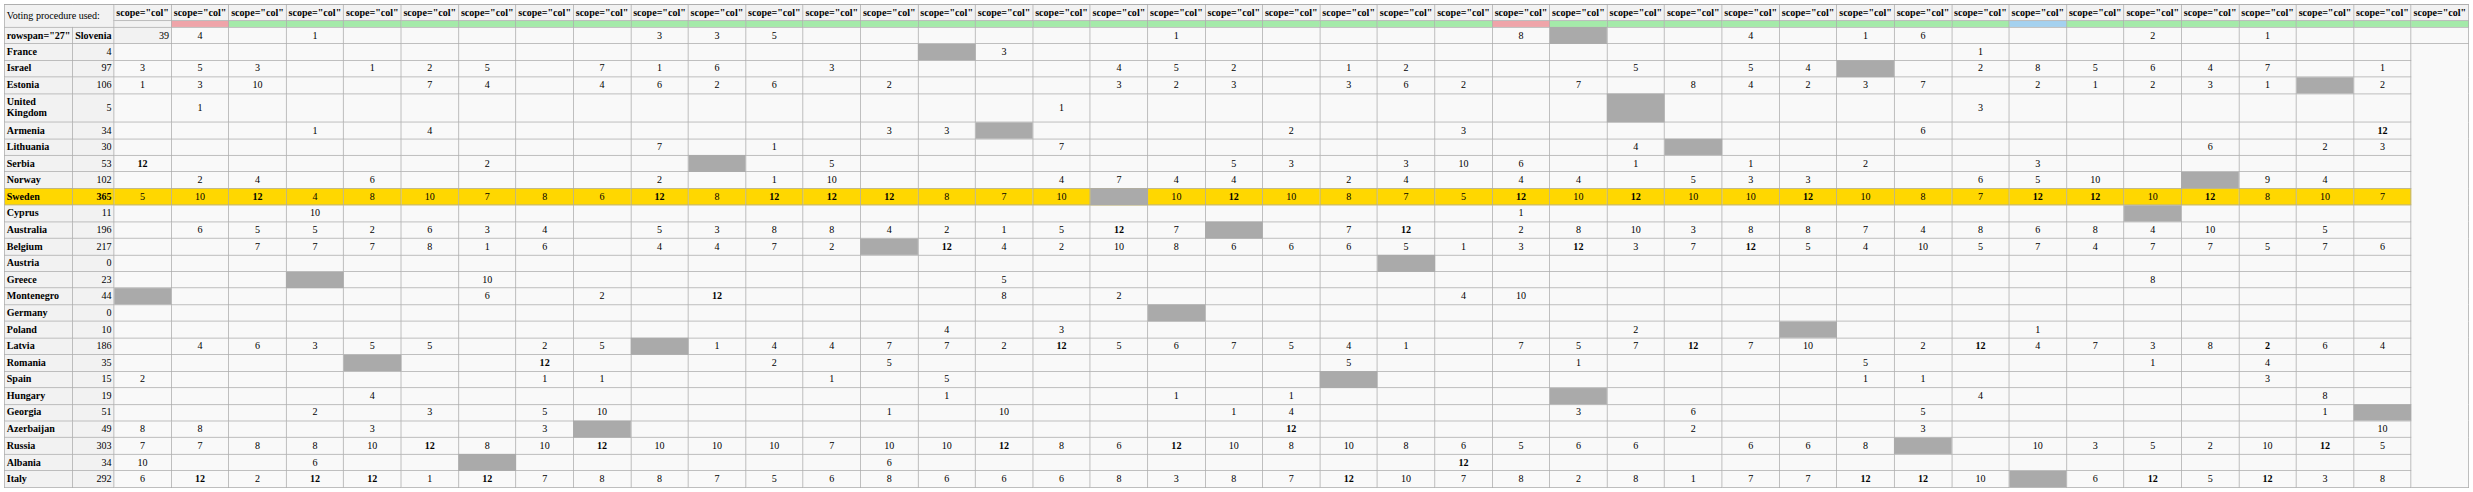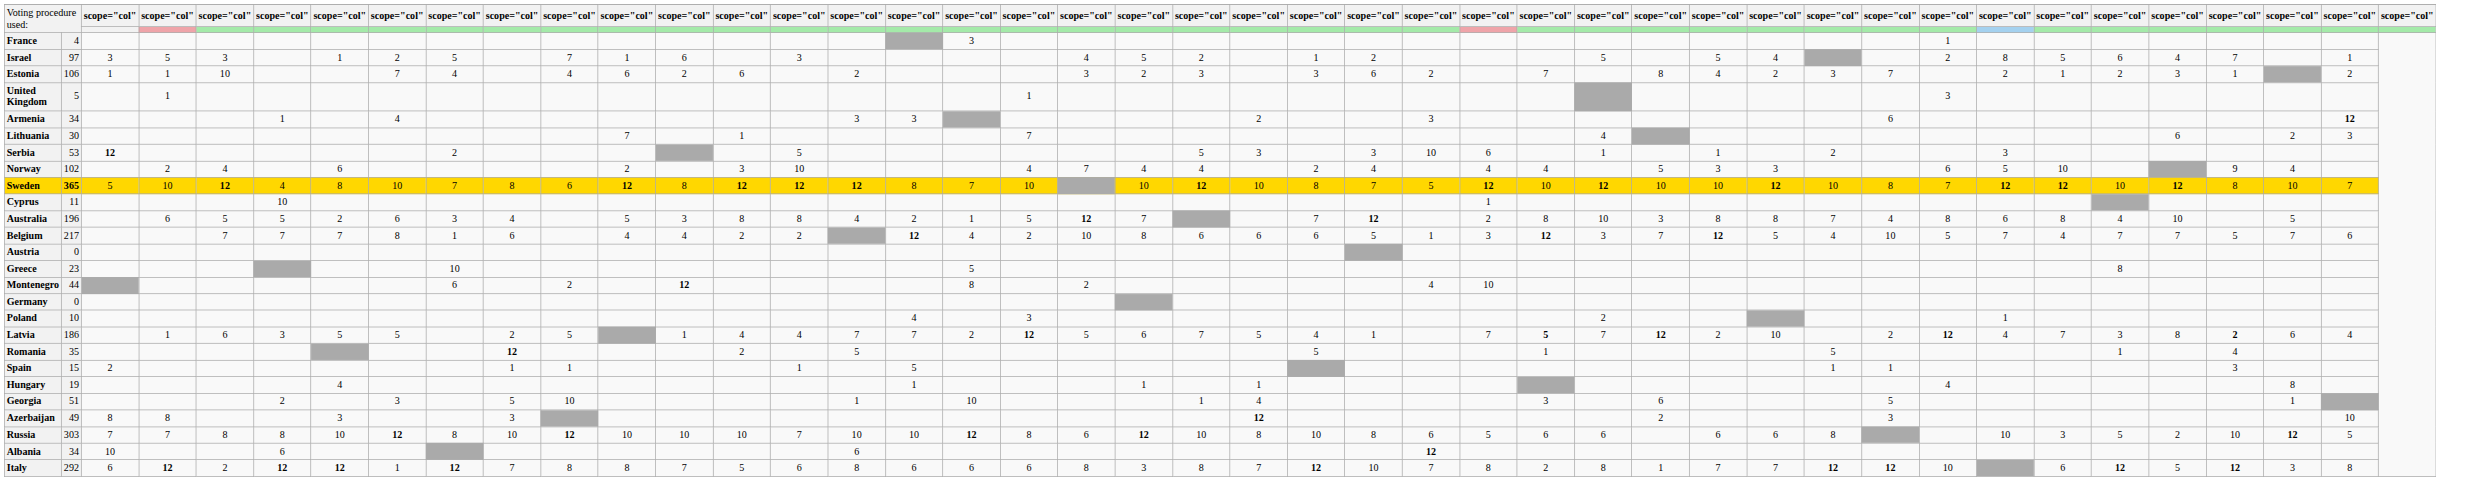- row: (39, 35)
(200, 85) 3 -> (167, 74) 1
(774, 179) 1 -> (742, 168) 3
(774, 246) 7 -> (742, 235) 2
(200, 345) 4 -> (167, 334) 1
(1578, 345) normal -> (1546, 334) bold
(1751, 345) 7 -> (1718, 334) 2
